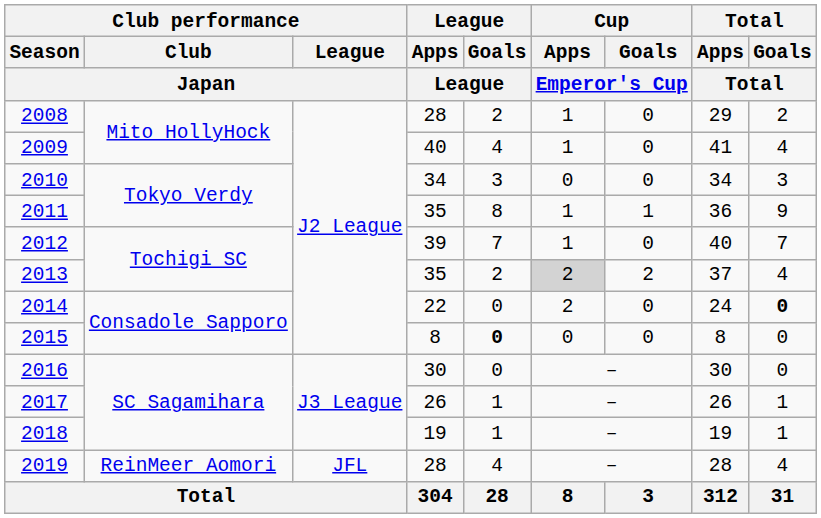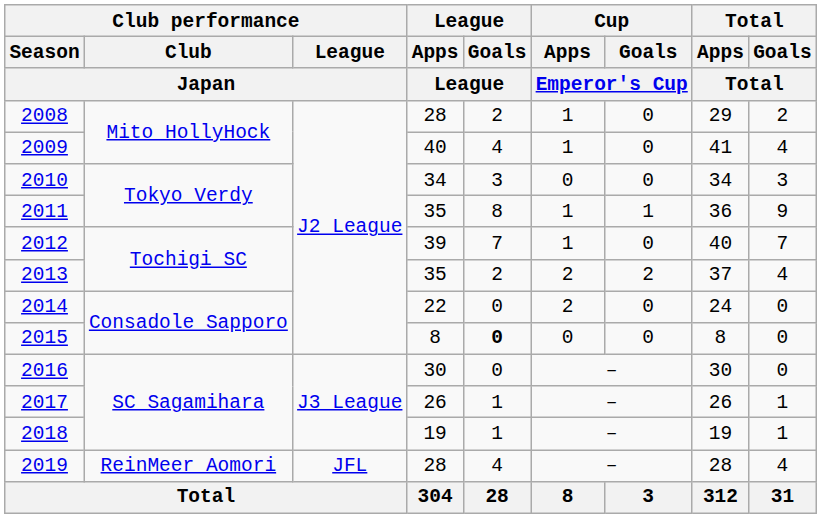(568, 275) lightgrey background -> (568, 275) no background
(782, 307) bold -> (782, 307) normal
